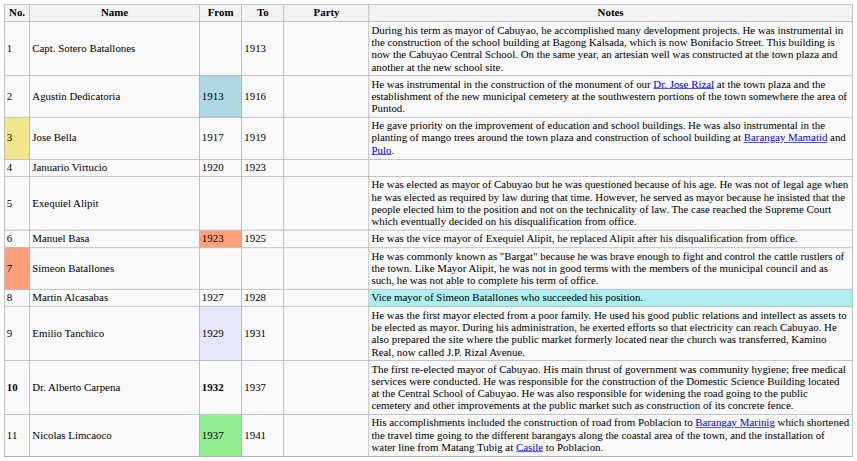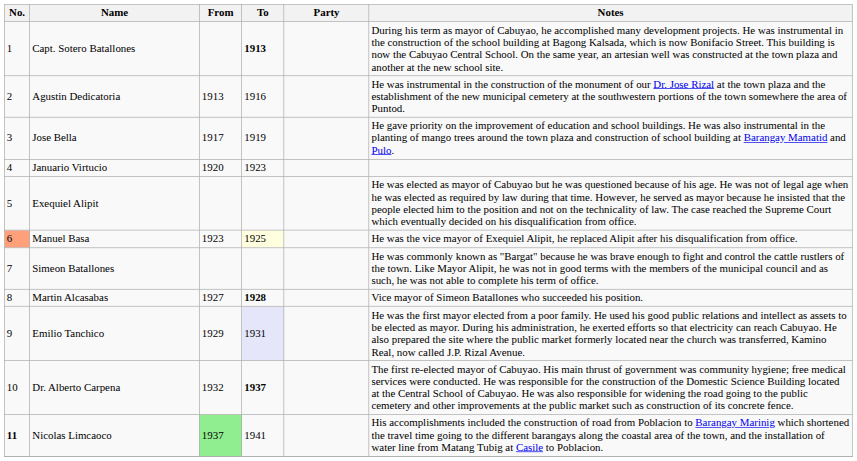(255, 48) normal -> (255, 48) bold
(213, 96) lightblue background -> (213, 96) no background
(10, 138) khaki background -> (10, 138) no background
(10, 239) no background -> (10, 239) lightsalmon background
(213, 239) lightsalmon background -> (213, 239) no background
(255, 239) no background -> (255, 239) lightyellow background
(10, 268) lightsalmon background -> (10, 268) no background
(255, 298) normal -> (255, 298) bold
(507, 298) paleturquoise background -> (507, 298) no background
(213, 333) lavender background -> (213, 333) no background
(255, 333) no background -> (255, 333) lavender background
(12, 387) bold -> (12, 387) normal
(213, 387) bold -> (213, 387) normal
(255, 387) normal -> (255, 387) bold
(12, 435) normal -> (12, 435) bold
